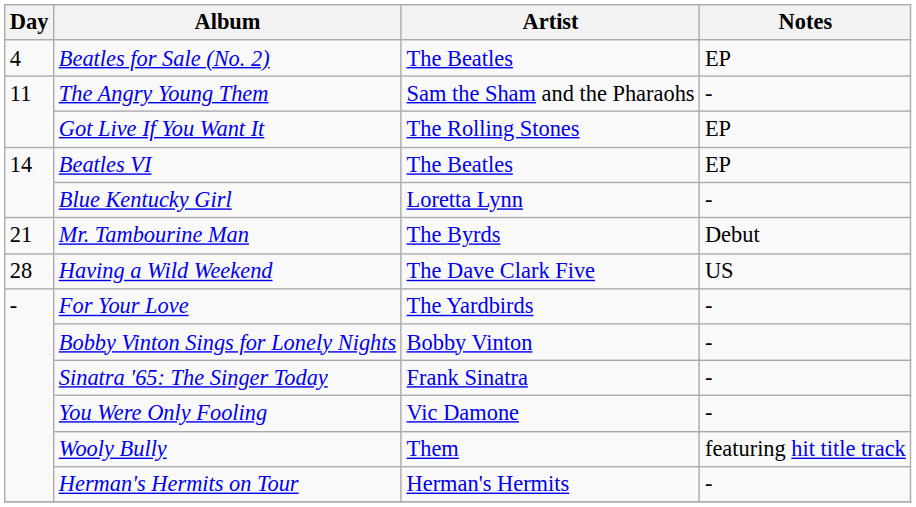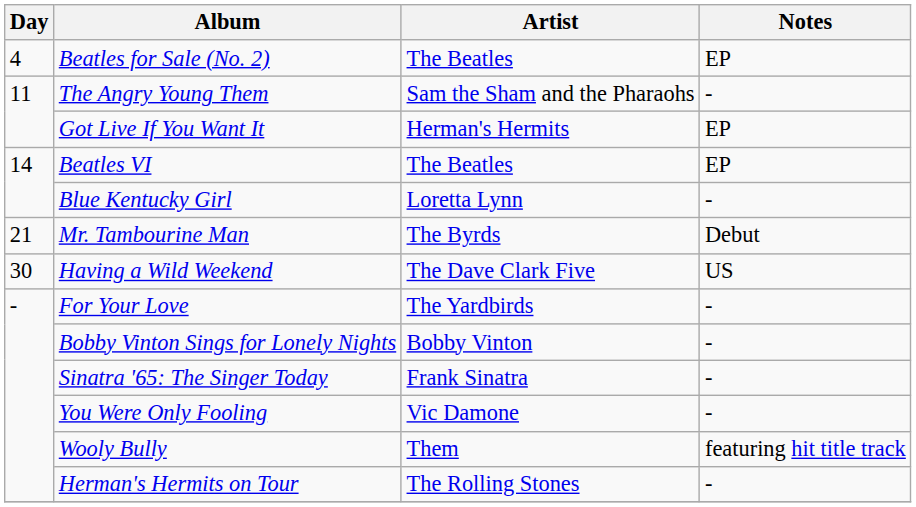(493, 128) The Rolling Stones -> (488, 128) Herman's Hermits
(21, 270) 28 -> (21, 270) 30
(488, 484) Herman's Hermits -> (493, 484) The Rolling Stones
